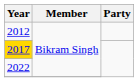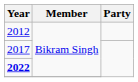(18, 49) gold background -> (18, 49) no background
(18, 67) normal -> (18, 67) bold
